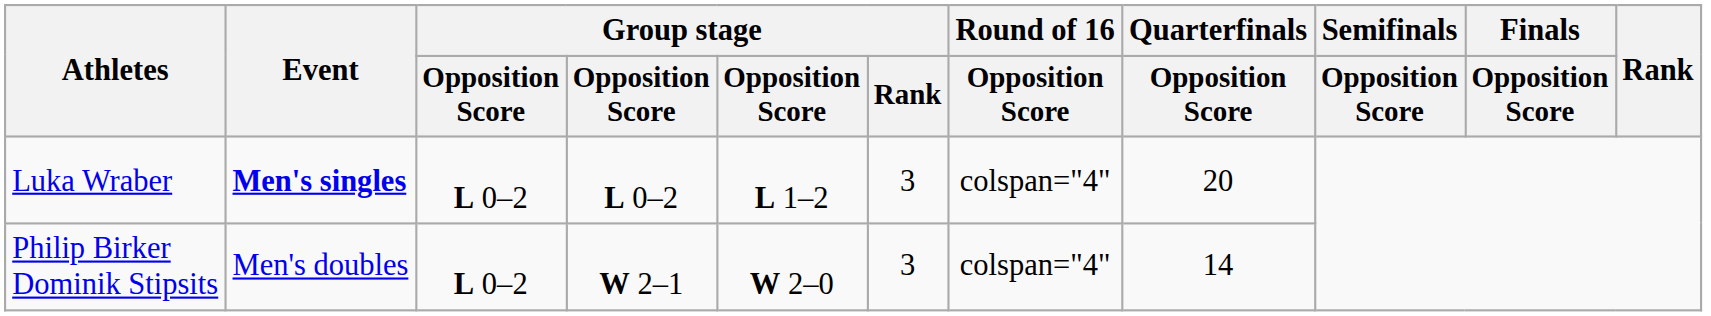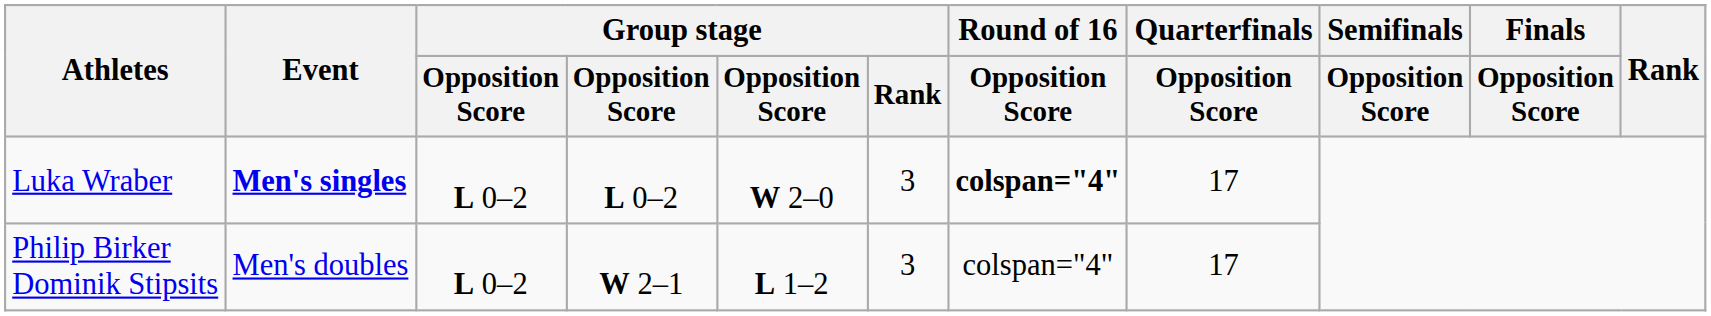(792, 198) L 1–2 -> (792, 198) W 2–0
(1035, 179) normal -> (1038, 179) bold
(1218, 179) 20 -> (1224, 179) 17
(792, 284) W 2–0 -> (792, 284) L 1–2
(1218, 266) 14 -> (1224, 266) 17
